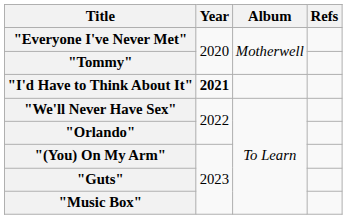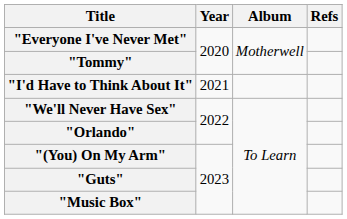(214, 86) bold -> (214, 86) normal
